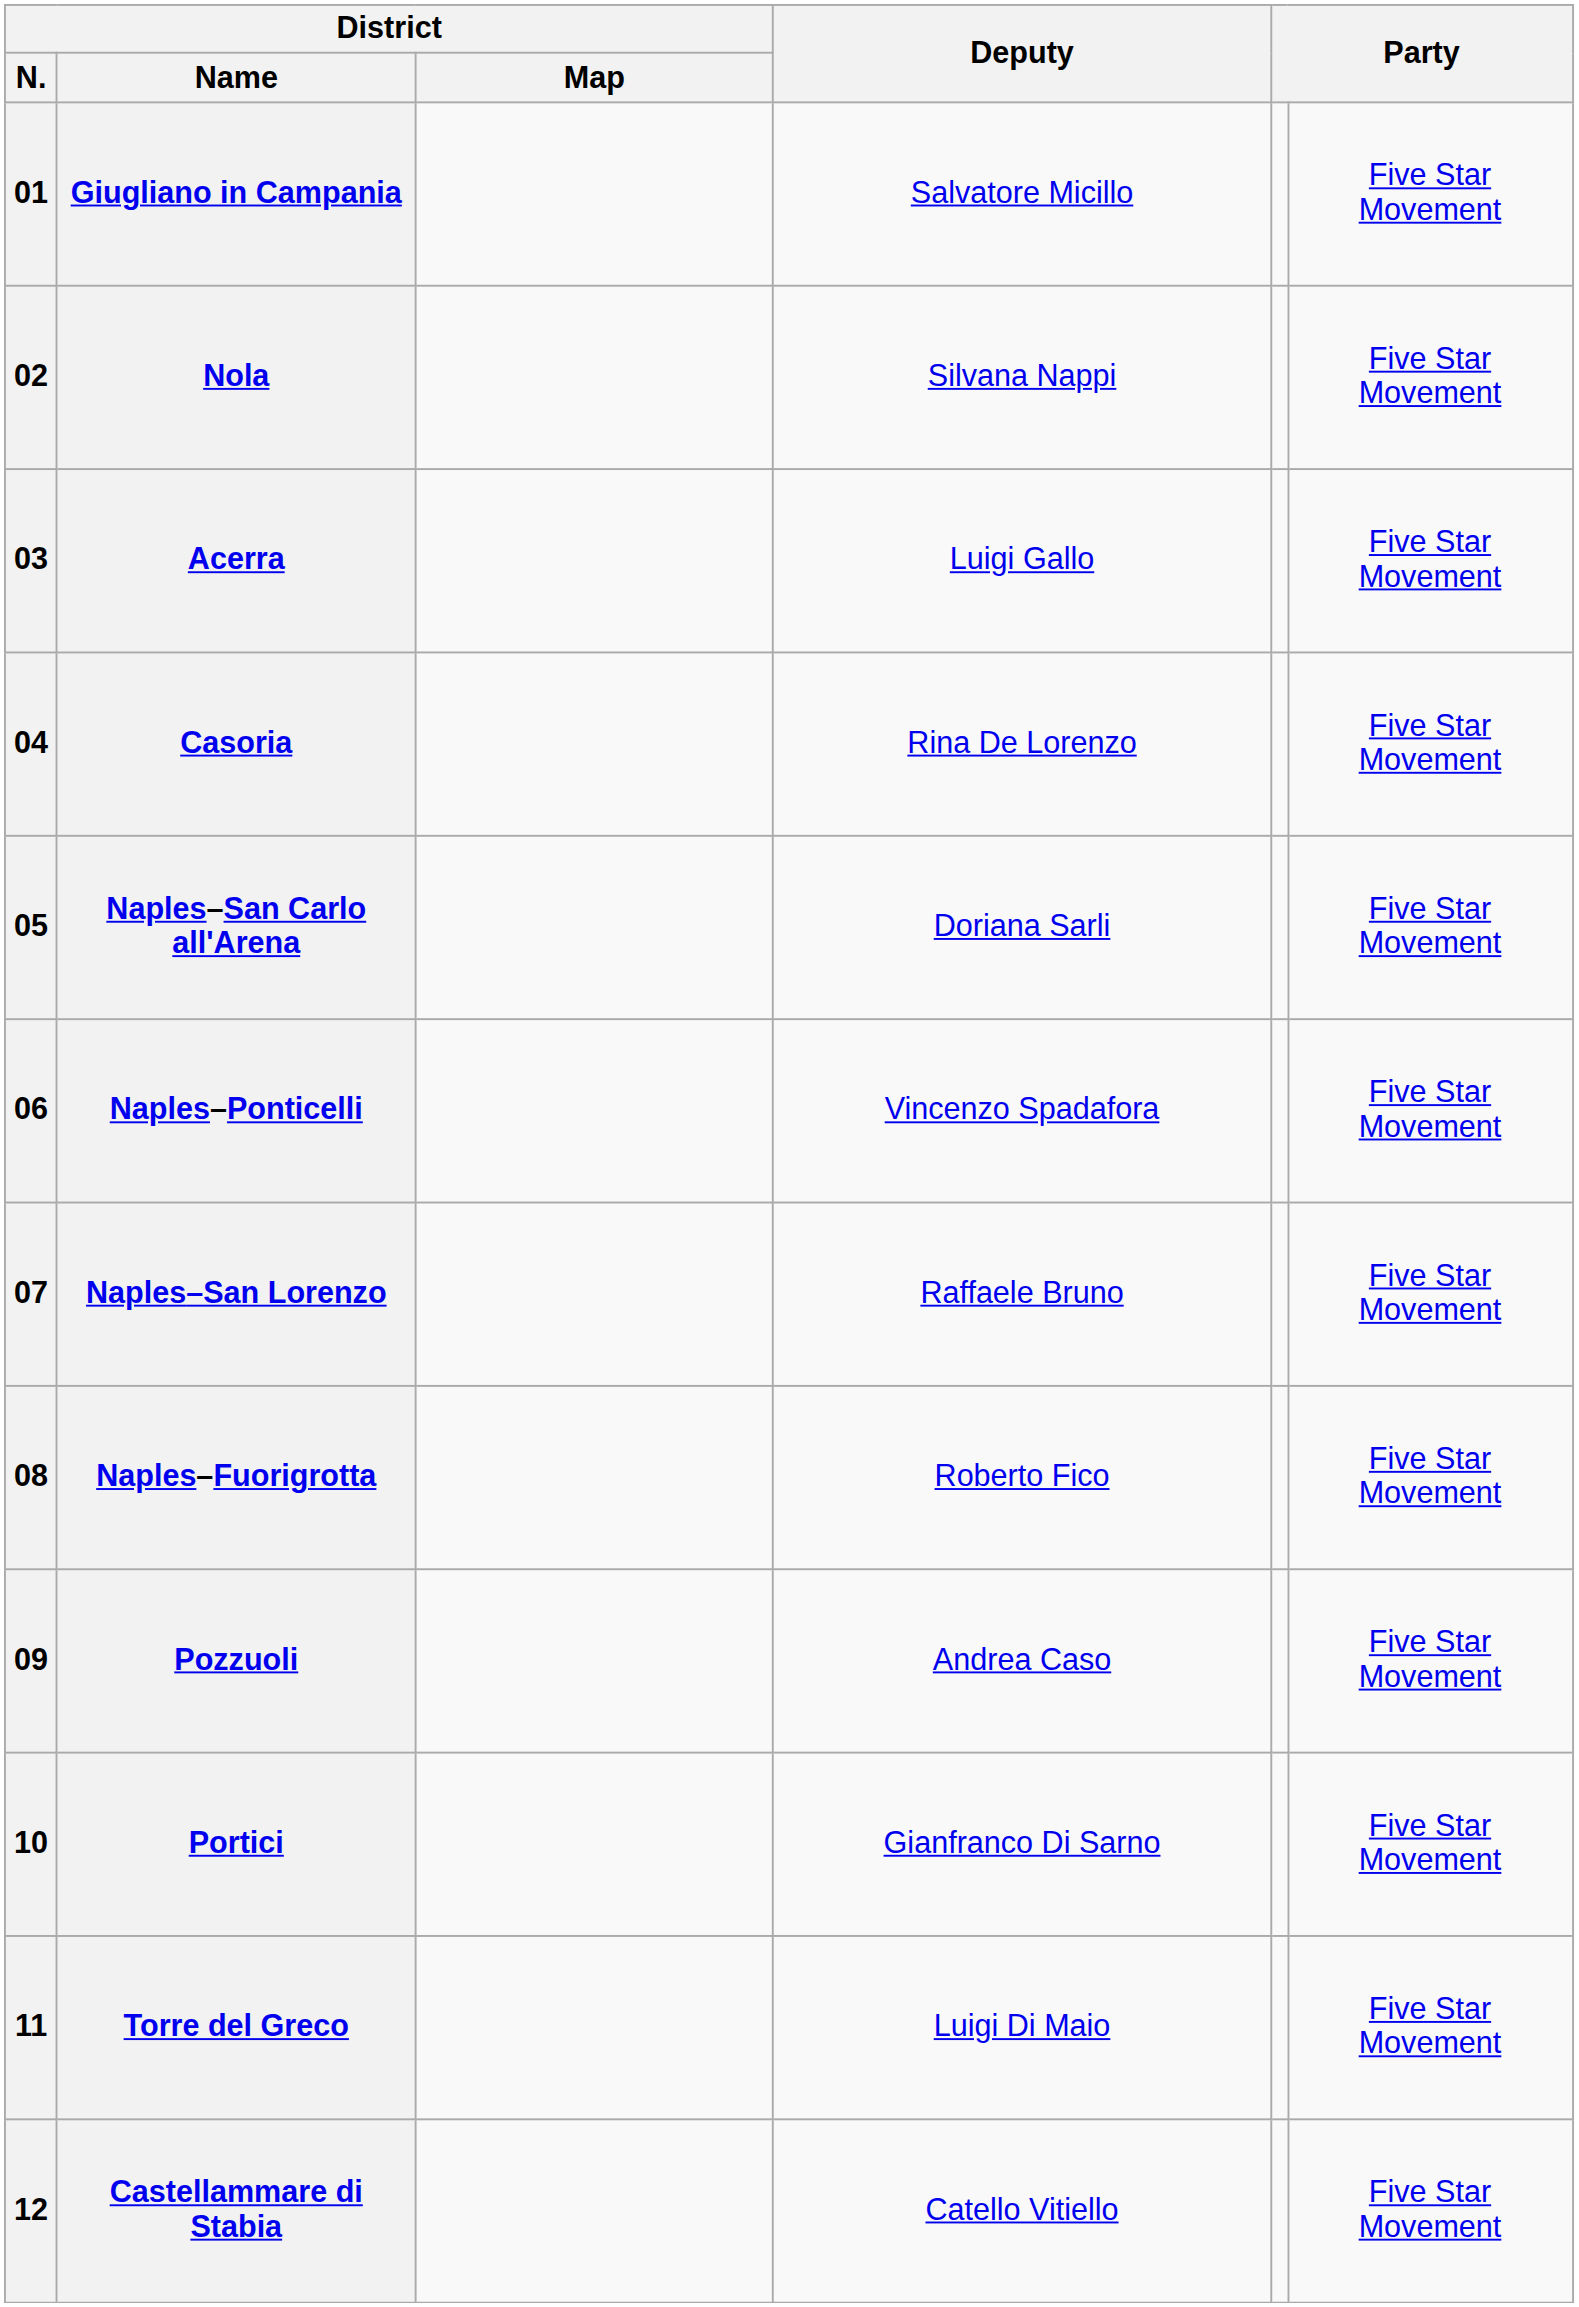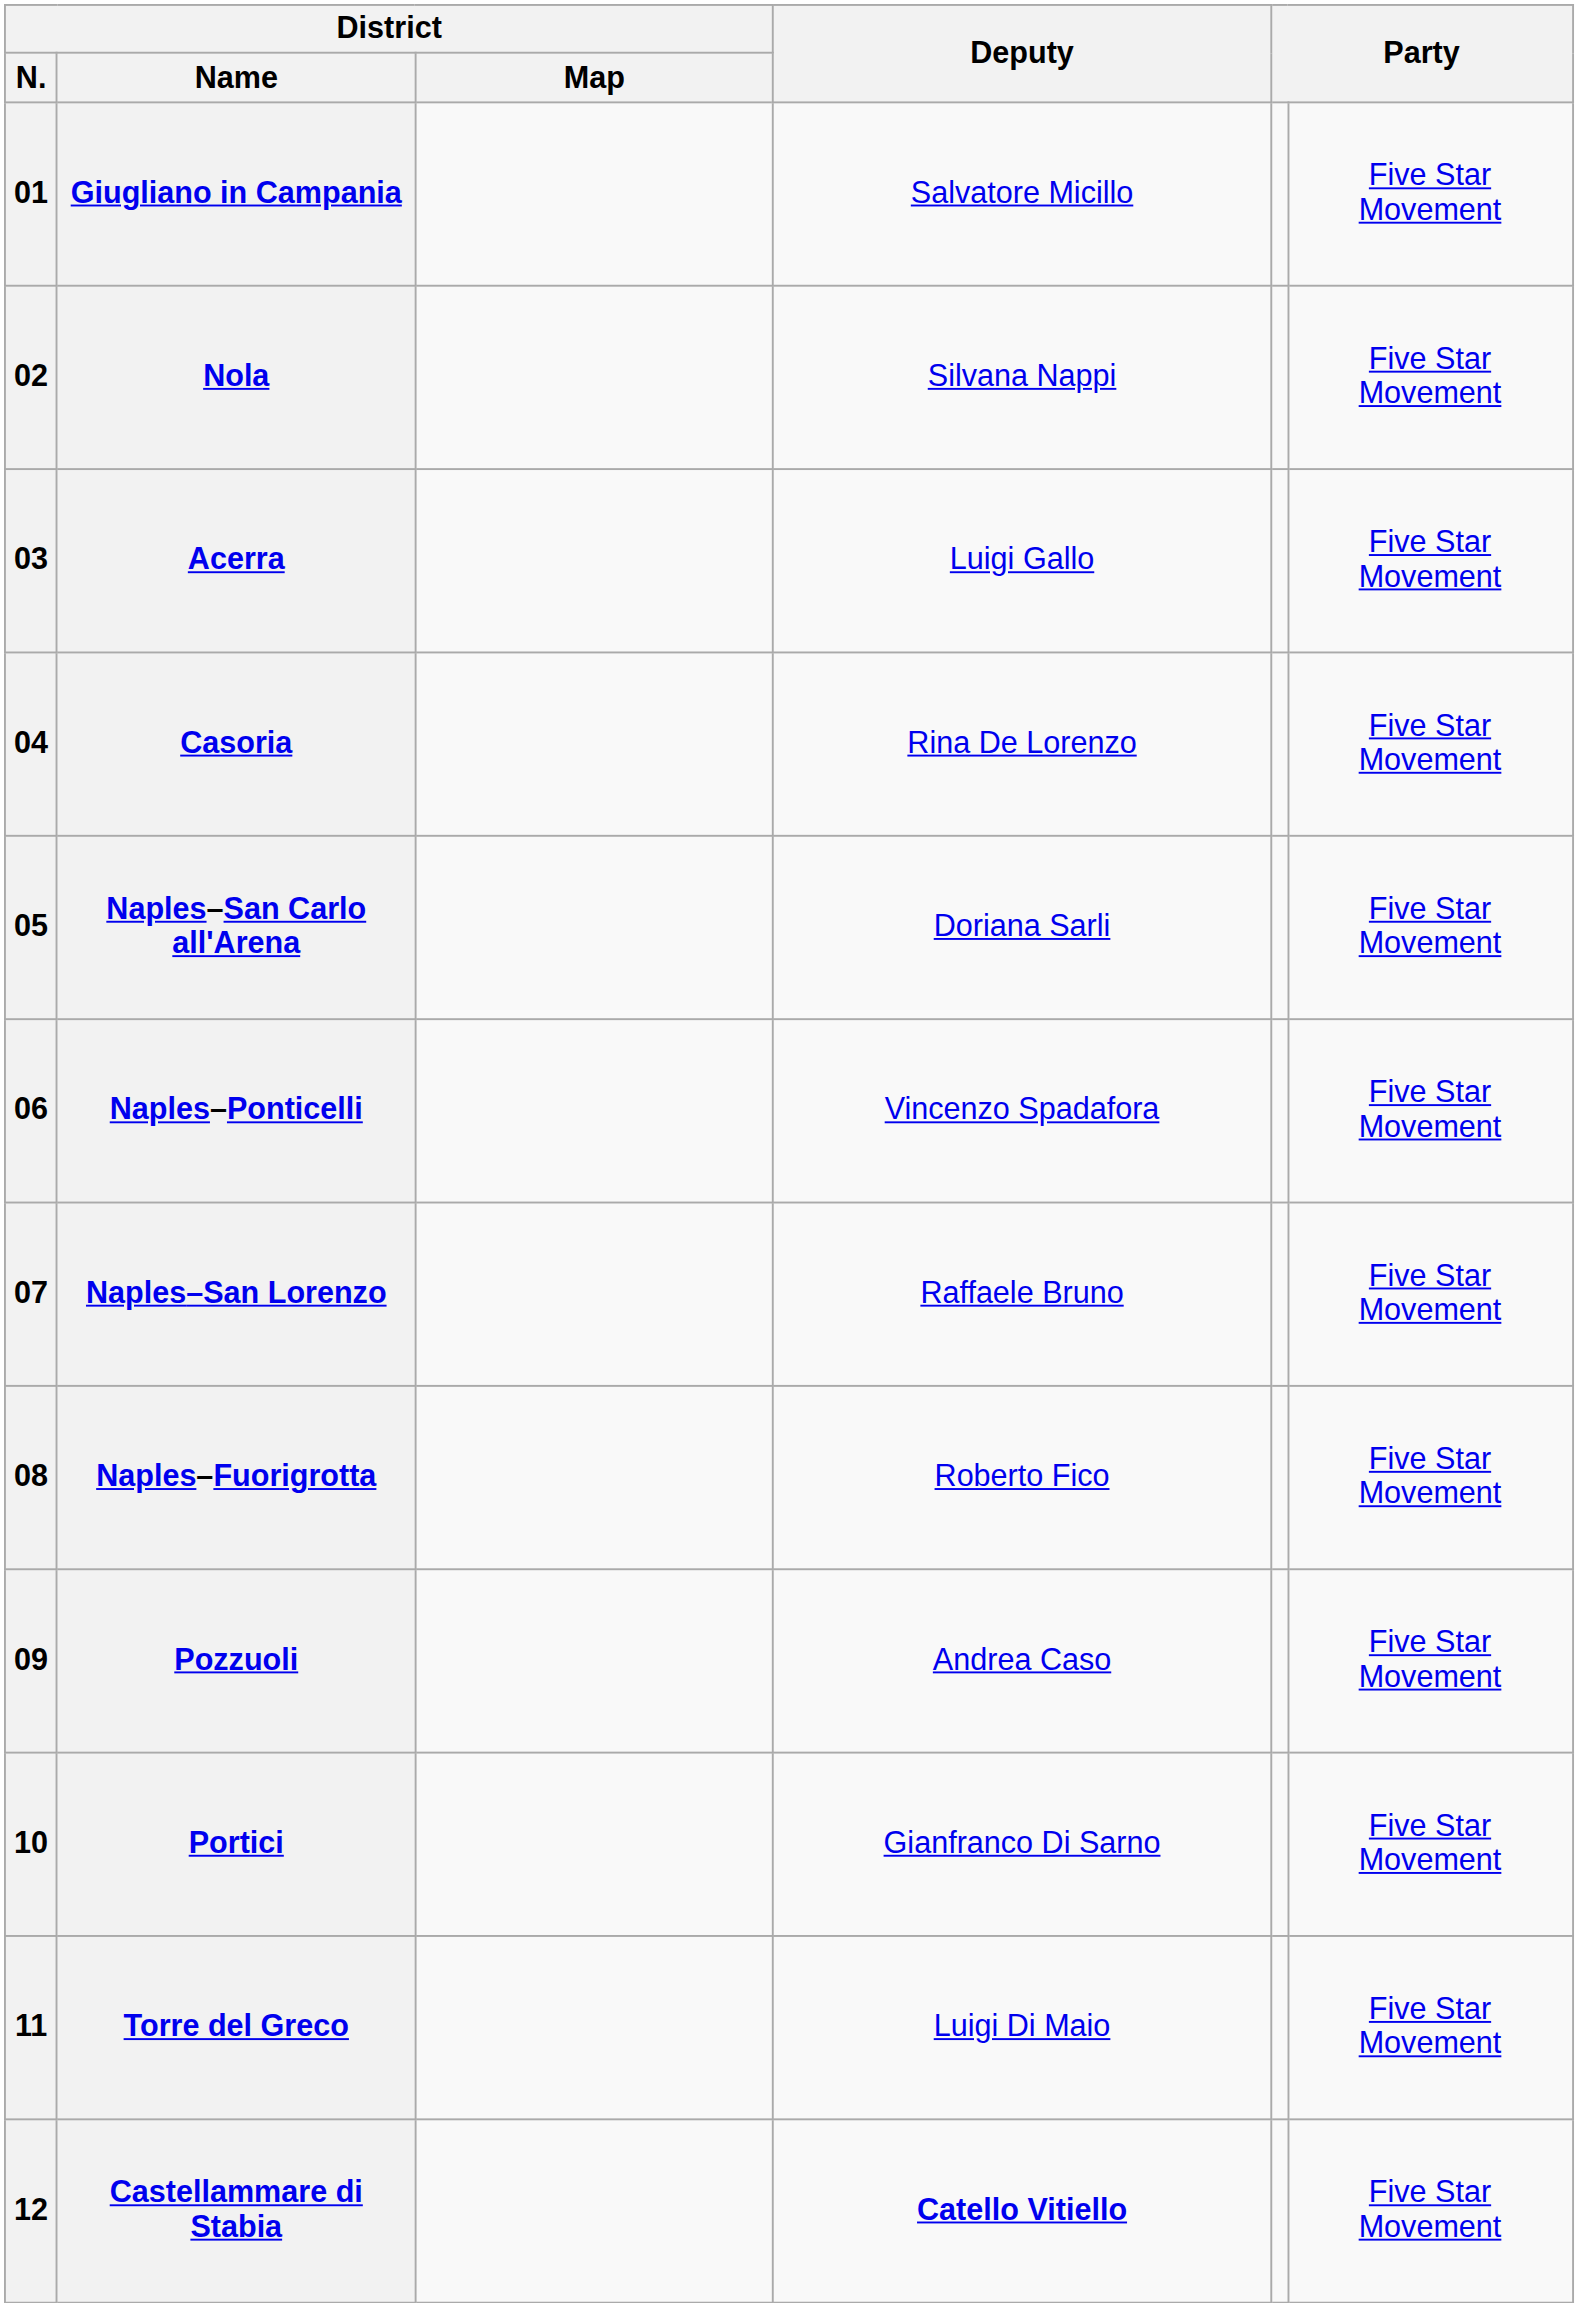(1022, 2210) normal -> (1022, 2210) bold
